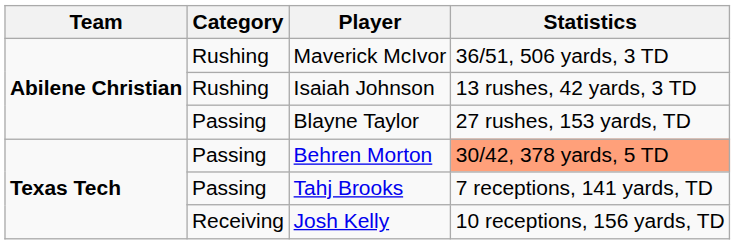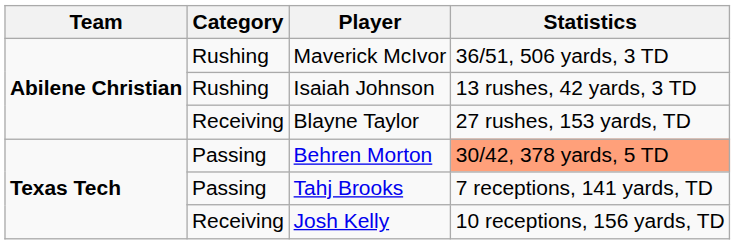(229, 121) Passing -> (238, 121) Receiving
